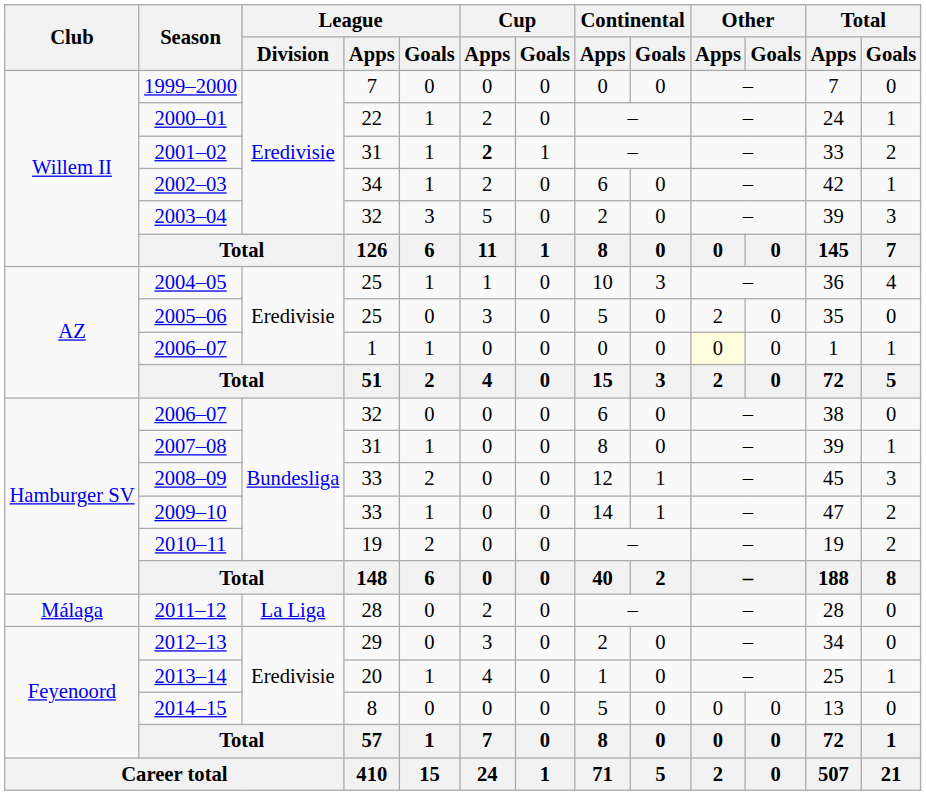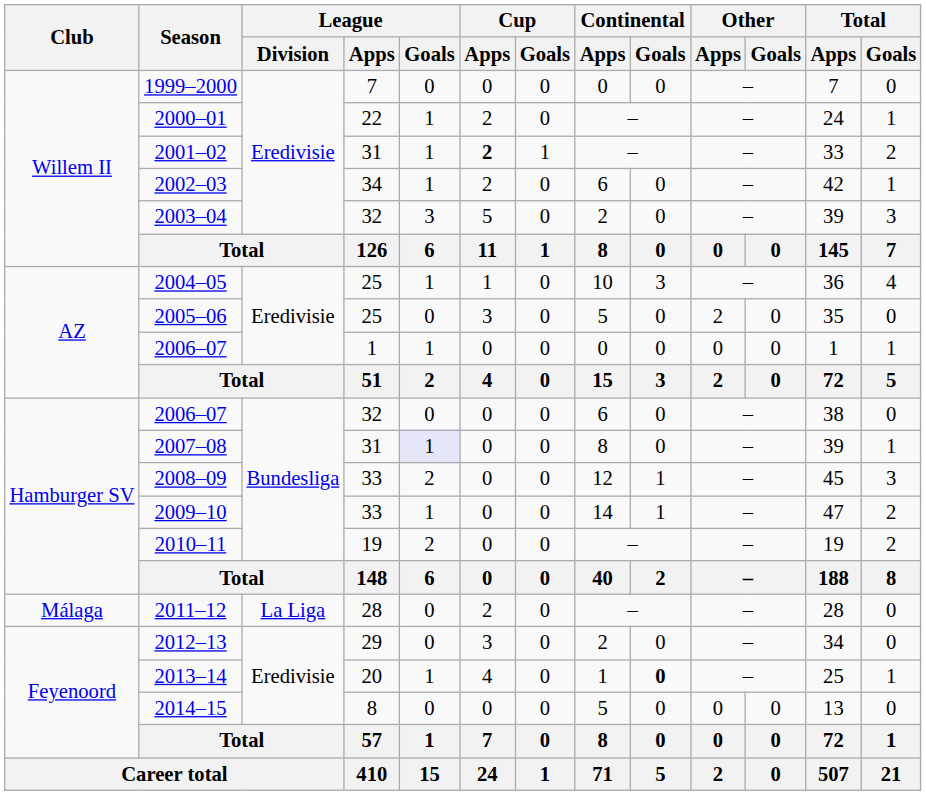(718, 348) lightyellow background -> (718, 348) no background
(430, 446) no background -> (430, 446) lavender background
(660, 675) normal -> (660, 675) bold
